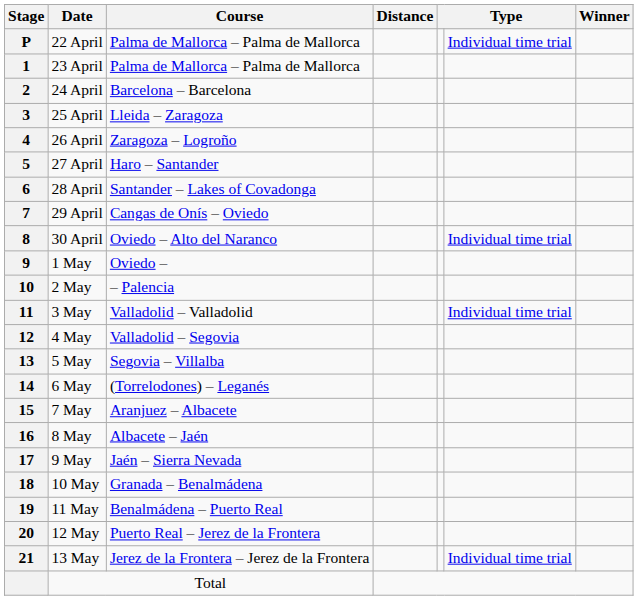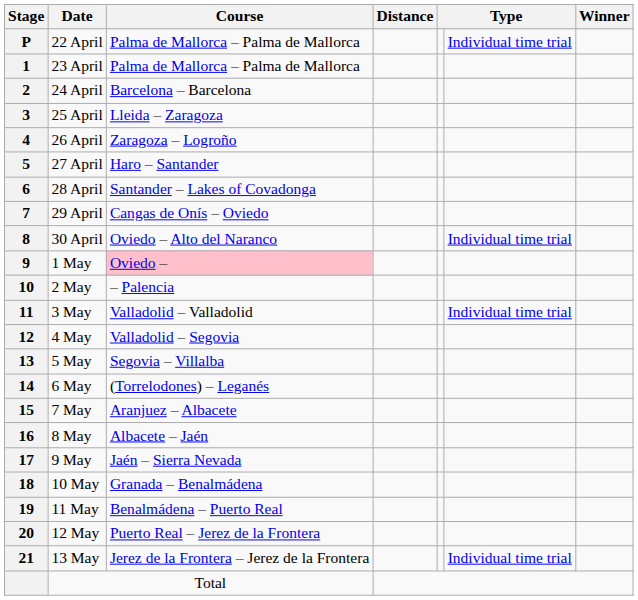(139, 262) no background -> (139, 262) pink background
